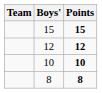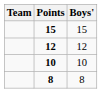columns swapped: (49, 12) <-> (80, 12)
